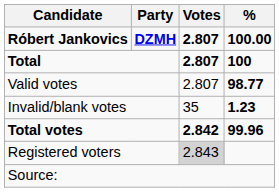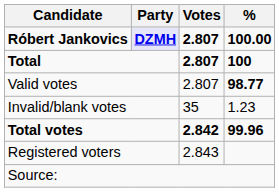(155, 38) no background -> (155, 38) lavender background
(241, 107) bold -> (241, 107) normal
(201, 152) lightgrey background -> (201, 152) no background
